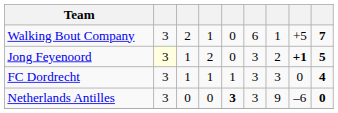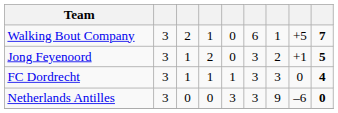(165, 56) lightyellow background -> (165, 56) no background
(300, 56) bold -> (300, 56) normal
(233, 98) bold -> (233, 98) normal
